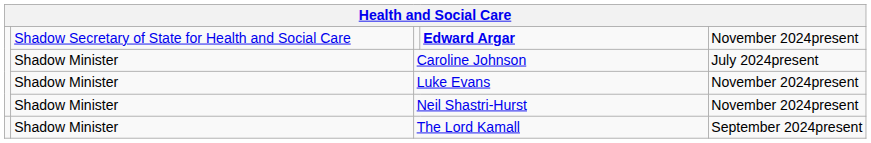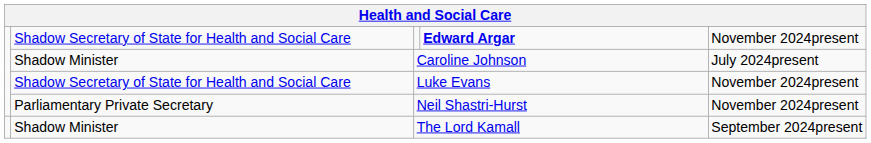(66, 82) Shadow Minister -> (182, 82) Shadow Secretary of State for Health and Social Care
(66, 104) Shadow Minister -> (114, 104) Parliamentary Private Secretary
